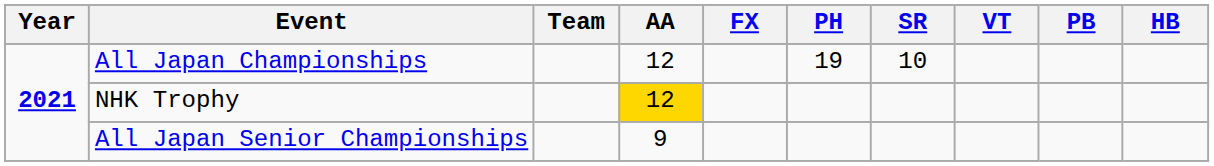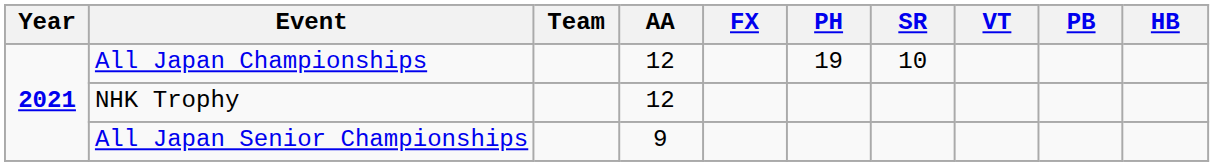(660, 103) gold background -> (660, 103) no background
